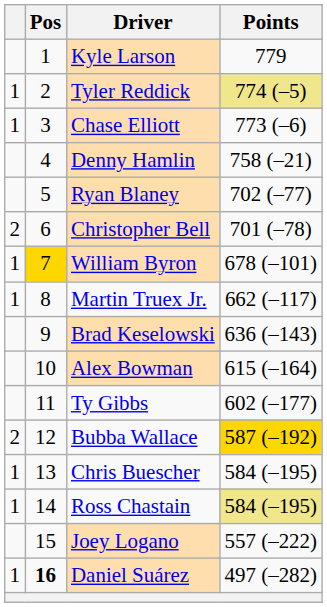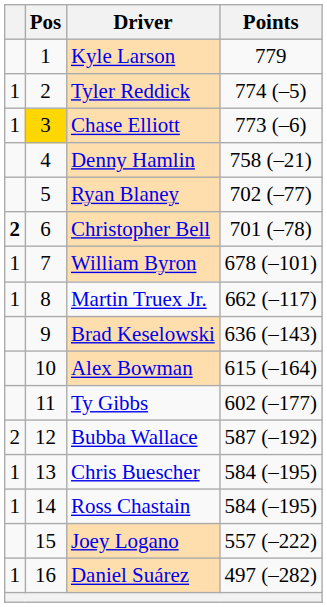(271, 91) khaki background -> (271, 91) no background
(46, 125) no background -> (46, 125) gold background
(15, 229) normal -> (15, 229) bold
(46, 264) gold background -> (46, 264) no background
(271, 437) gold background -> (271, 437) no background
(271, 506) khaki background -> (271, 506) no background
(46, 575) bold -> (46, 575) normal
